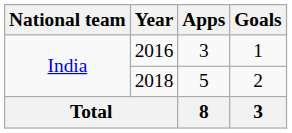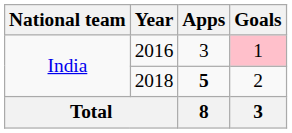(258, 50) no background -> (258, 50) pink background
(204, 81) normal -> (204, 81) bold
